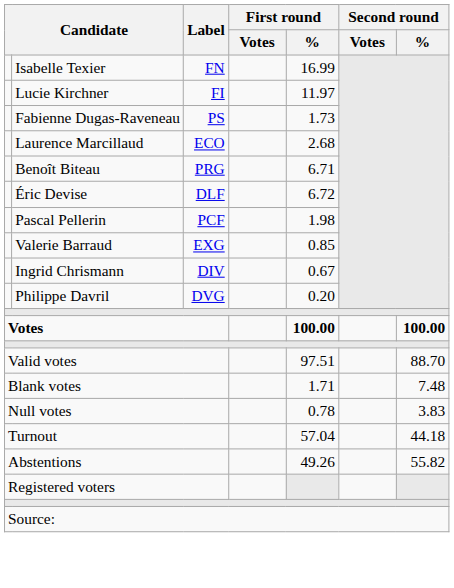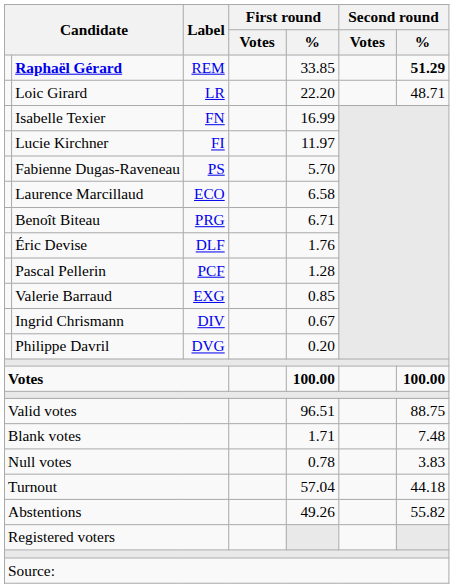+ row: (69, 67)
+ row: (51, 93)
(321, 118) 1.73 -> (321, 169) 5.70
(321, 143) 2.68 -> (321, 194) 6.58
(321, 194) 6.72 -> (321, 245) 1.76
(321, 219) 1.98 -> (321, 270) 1.28
(318, 360) 97.51 -> (318, 411) 96.51
(428, 360) 88.70 -> (428, 411) 88.75
